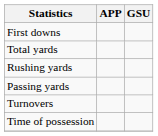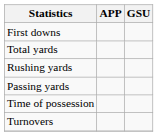rows swapped: (30, 103) <-> (51, 121)
